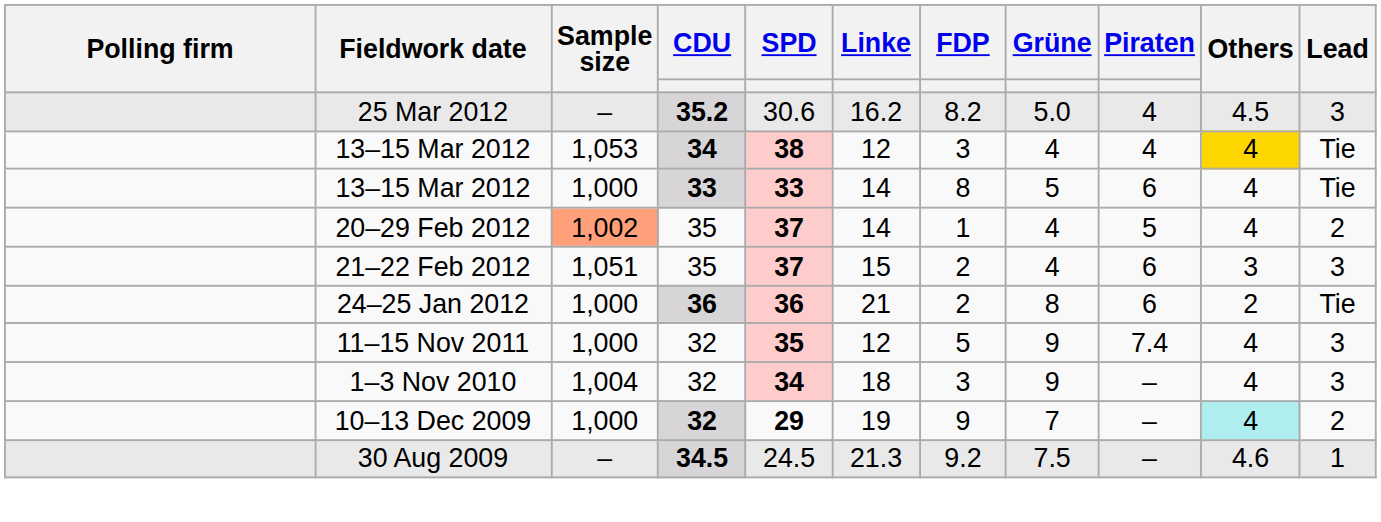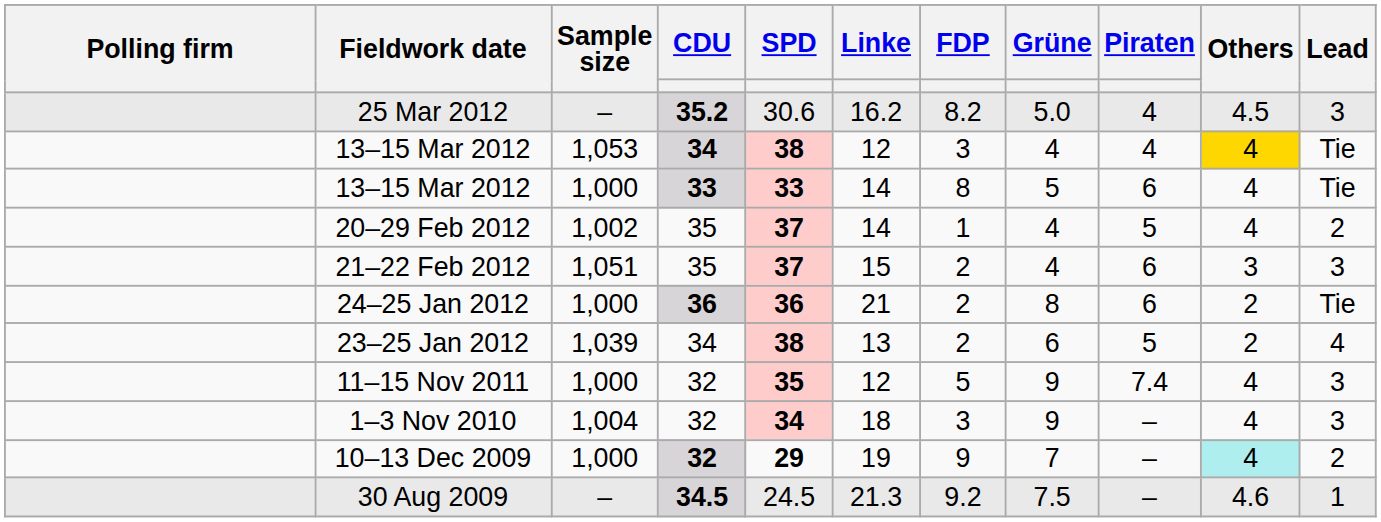(605, 227) lightsalmon background -> (605, 227) no background
+ row: (433, 343)
